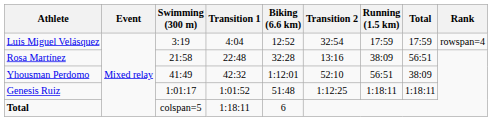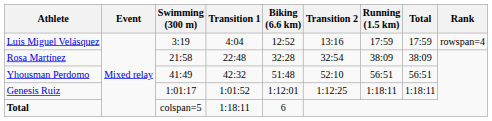(332, 41) 32:54 -> (332, 41) 13:16
(332, 58) 13:16 -> (332, 58) 32:54
(420, 58) 56:51 -> (420, 58) 38:09
(283, 74) 1:12:01 -> (283, 74) 51:48
(420, 74) 38:09 -> (420, 74) 56:51
(283, 91) 51:48 -> (283, 91) 1:12:01
